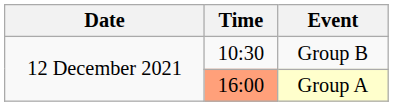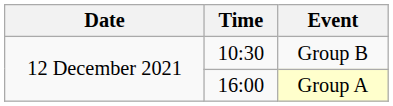(241, 85) lightsalmon background -> (241, 85) no background
